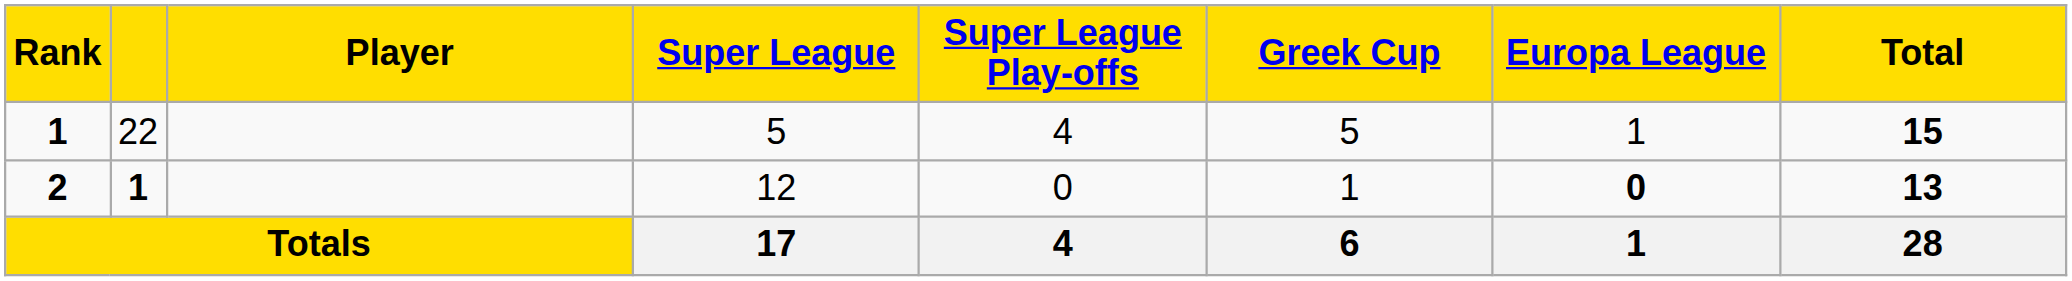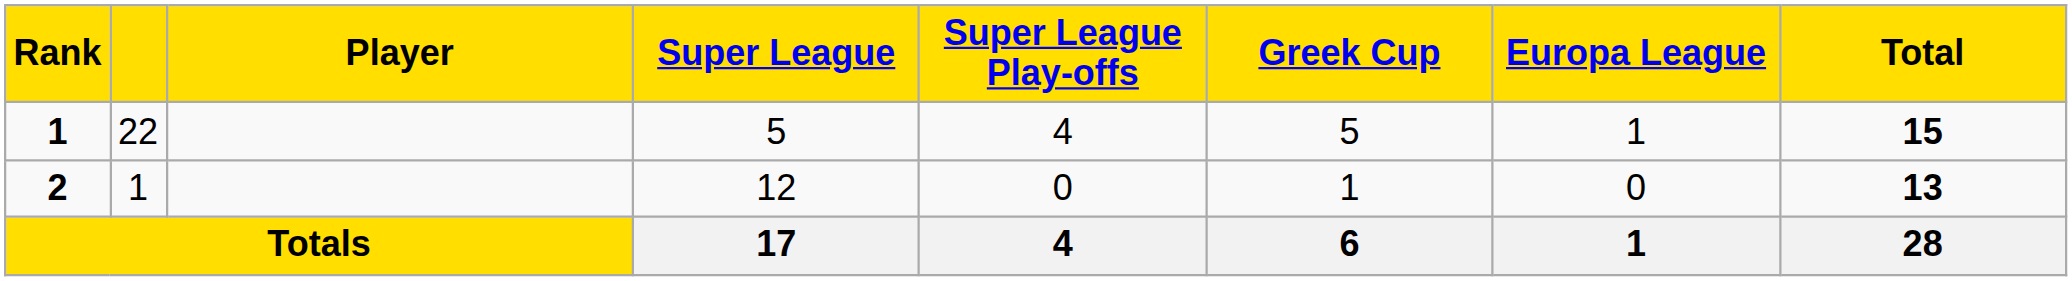(138, 187) bold -> (138, 187) normal
(1636, 187) bold -> (1636, 187) normal
